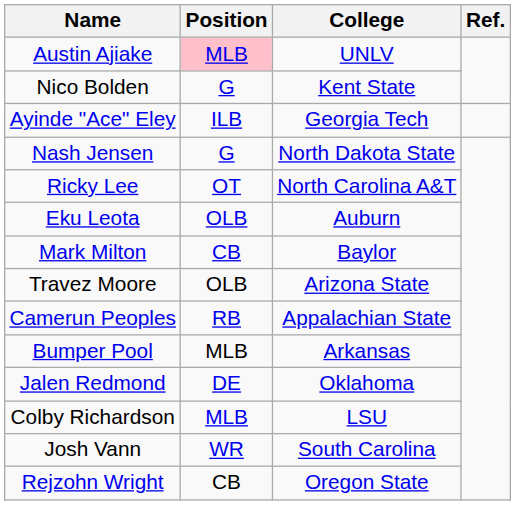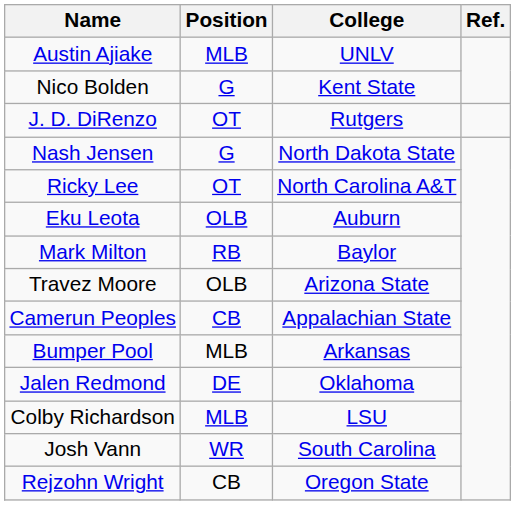(227, 53) pink background -> (227, 53) no background
+ row: (93, 119)
- row: (93, 119)
(227, 251) CB -> (227, 251) RB
(227, 317) RB -> (227, 317) CB
